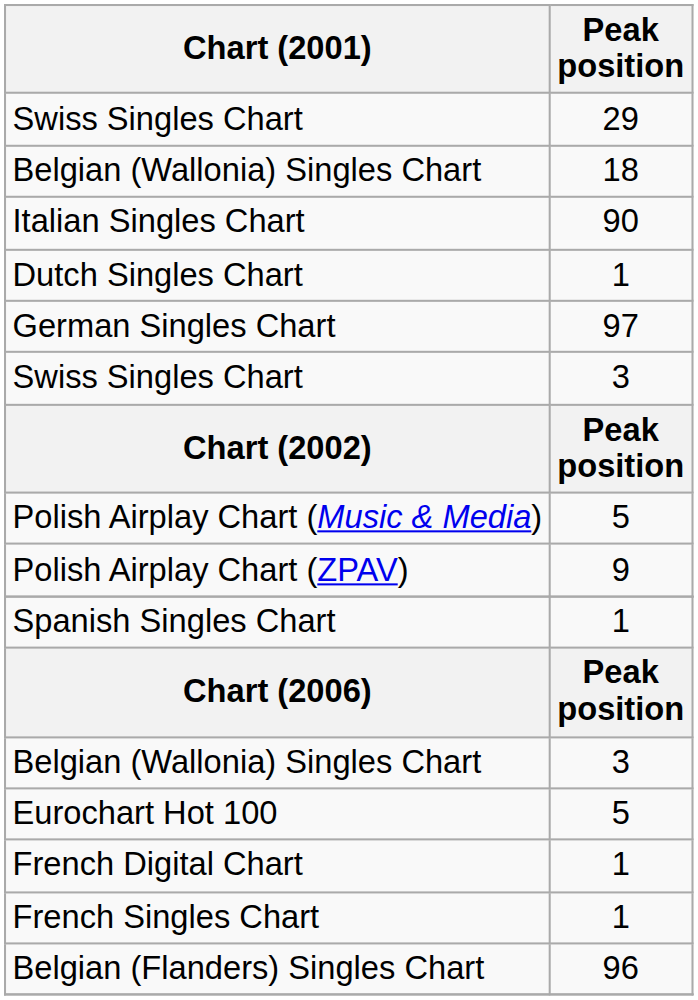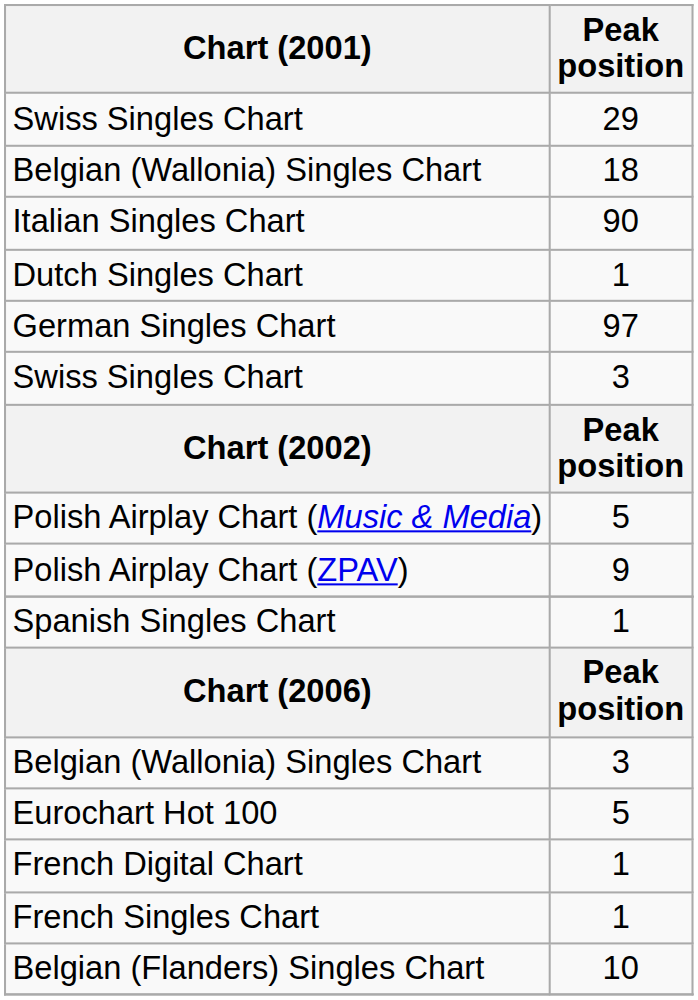(621, 968) 96 -> (621, 968) 10
